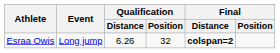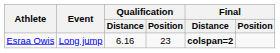(125, 41) 6.26 -> (125, 41) 6.16
(165, 41) 32 -> (165, 41) 23
